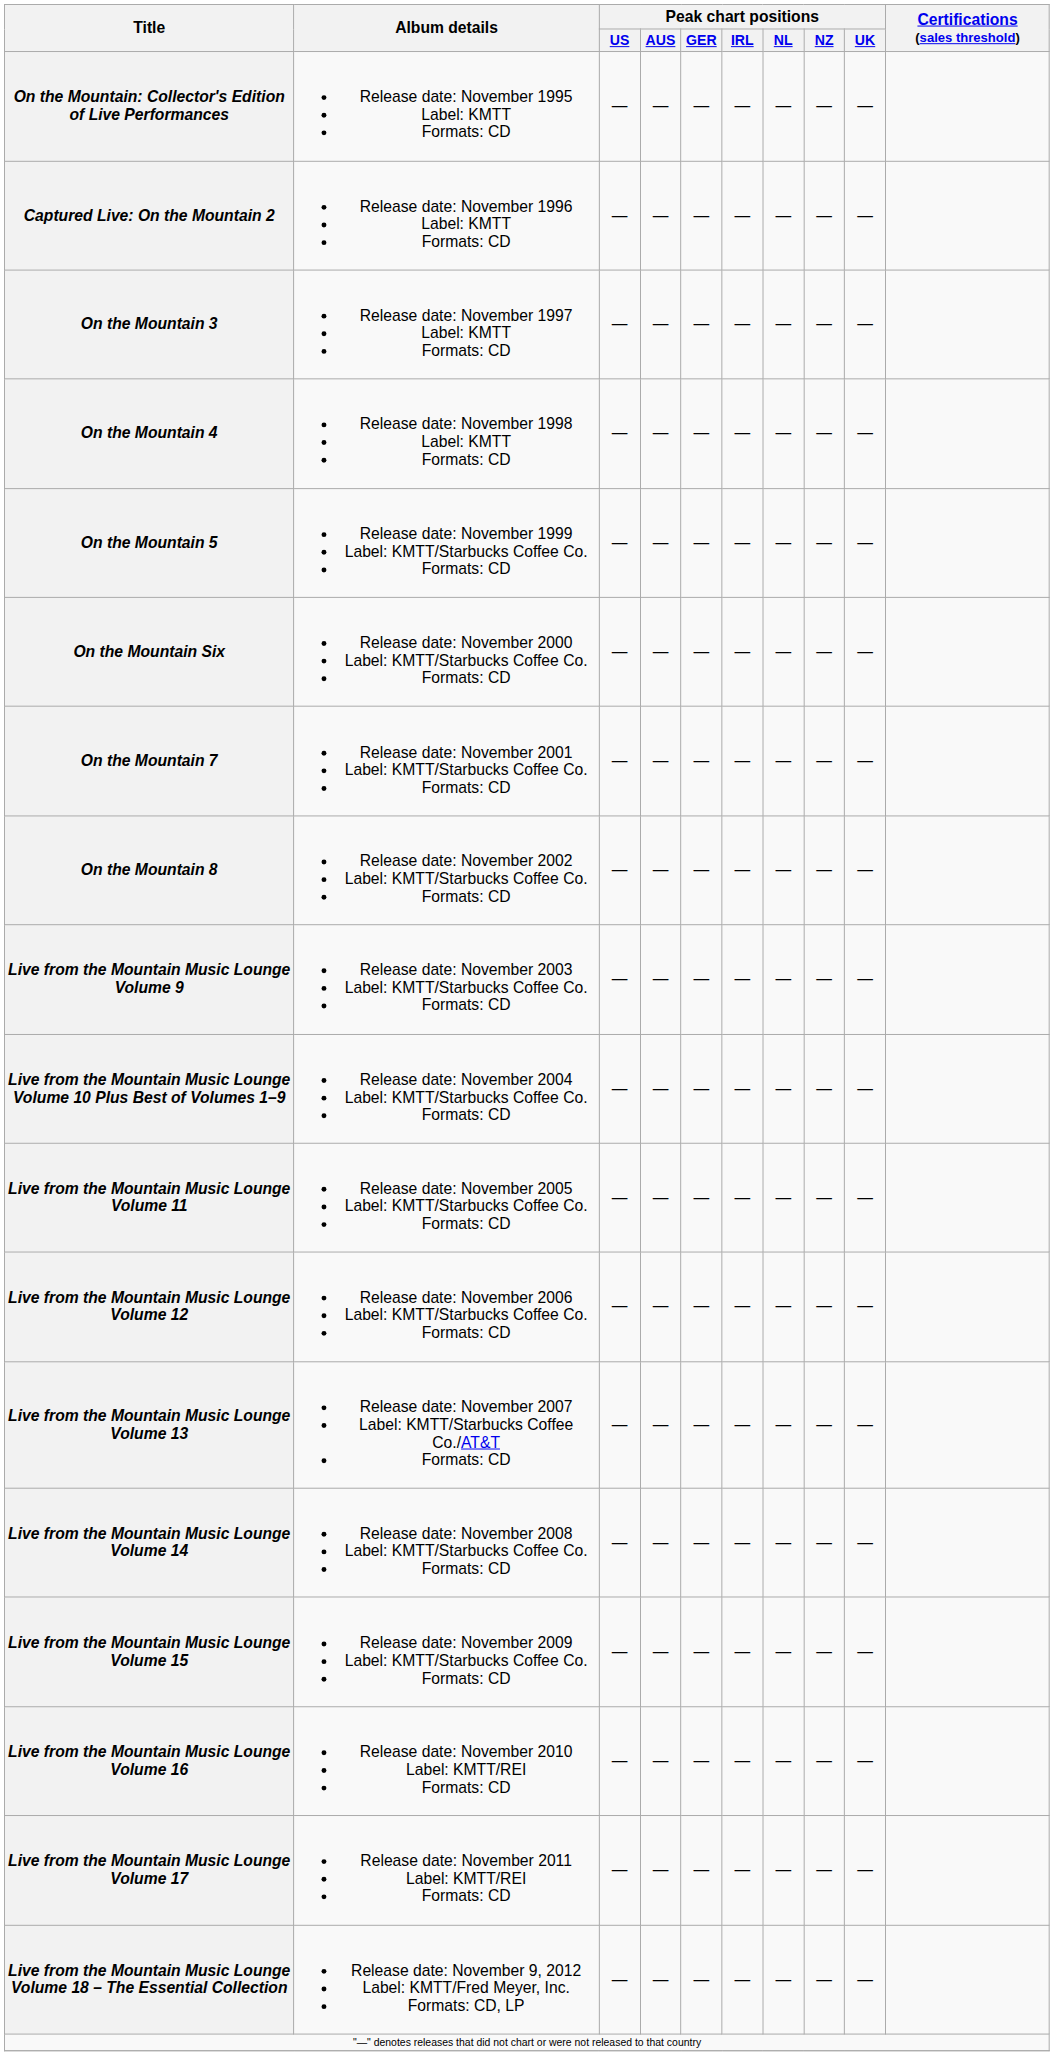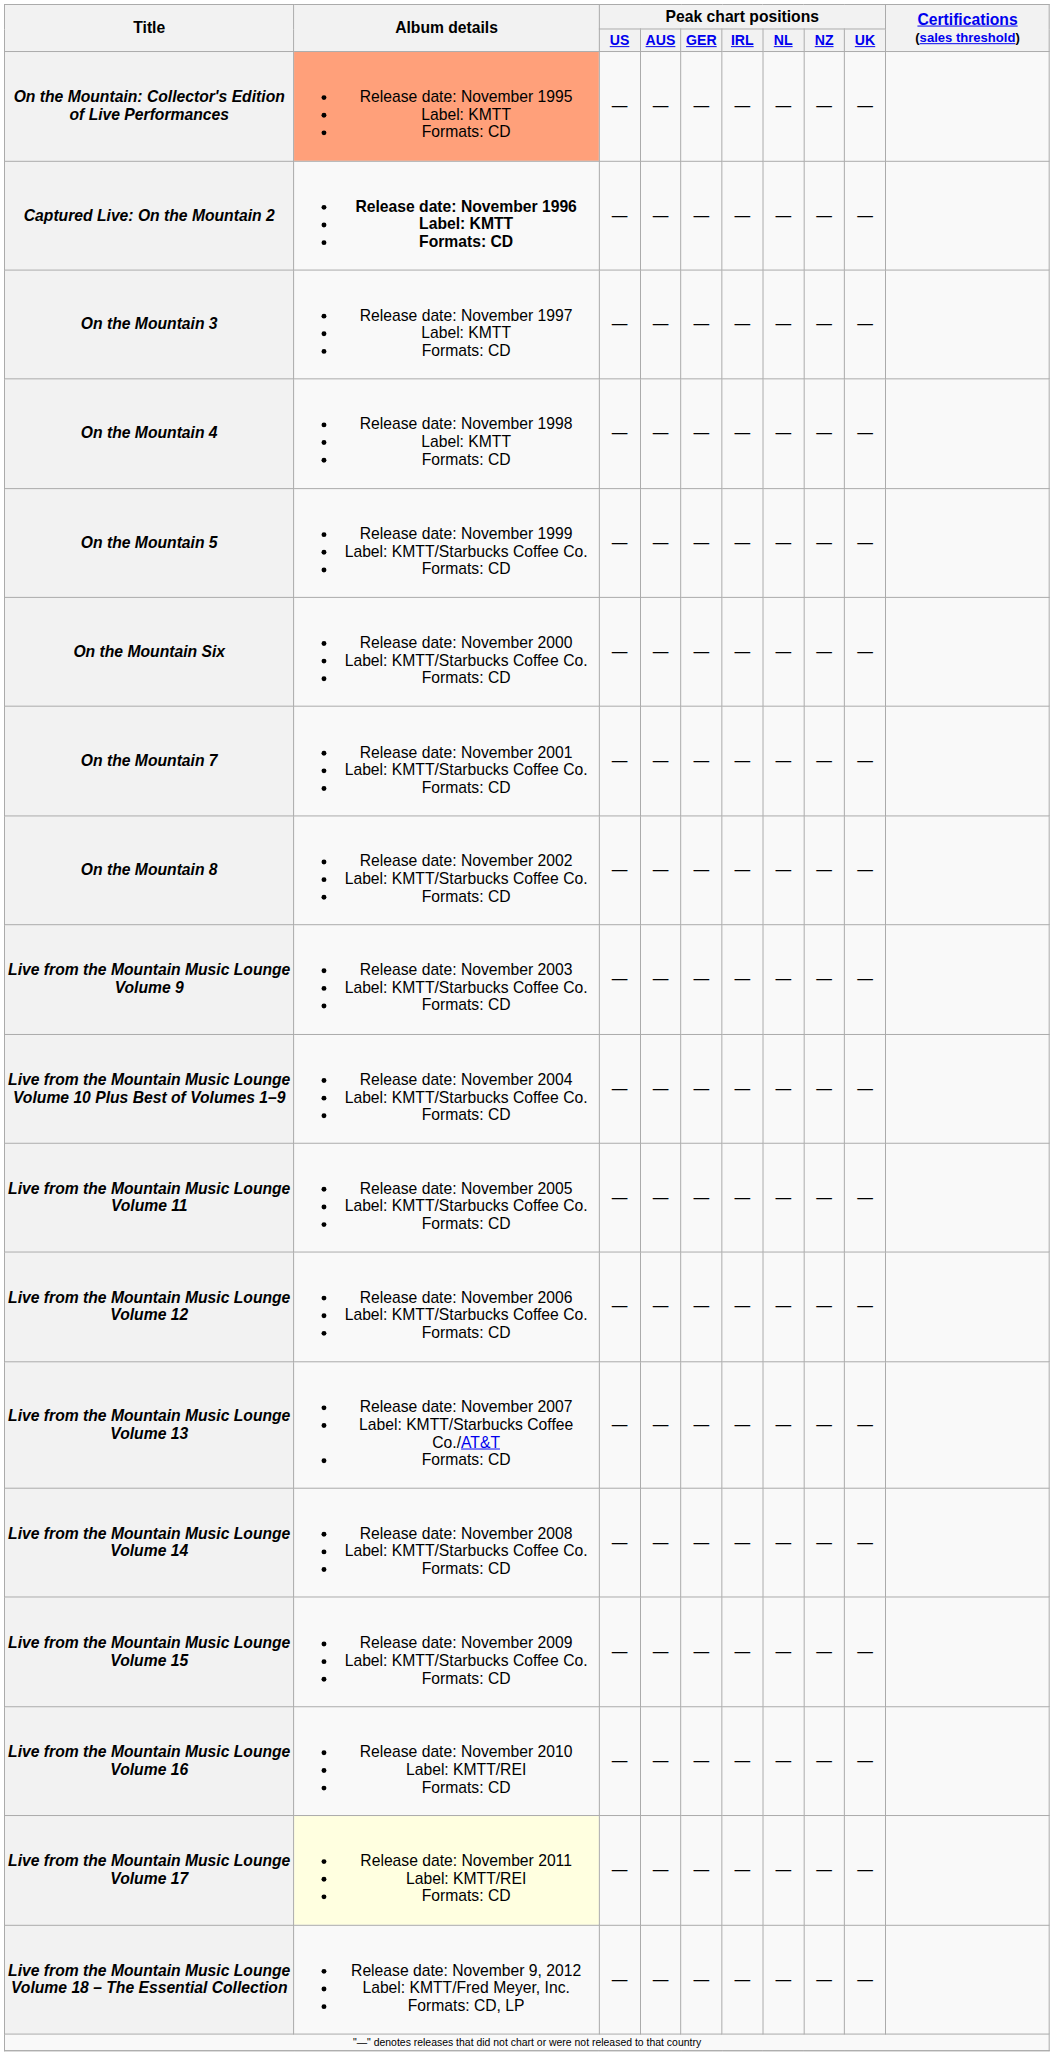(447, 115) no background -> (447, 115) lightsalmon background
(447, 224) normal -> (447, 224) bold
(447, 1879) no background -> (447, 1879) lightyellow background
